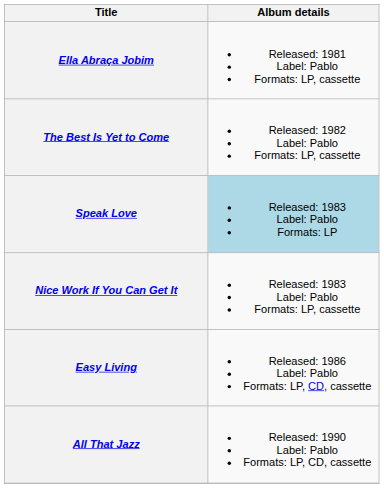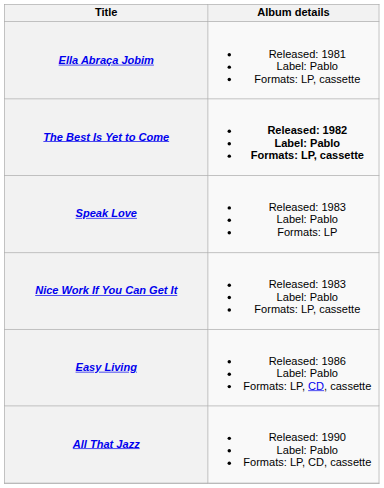(293, 143) normal -> (293, 143) bold
(293, 220) lightblue background -> (293, 220) no background
